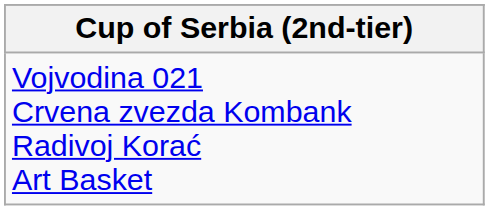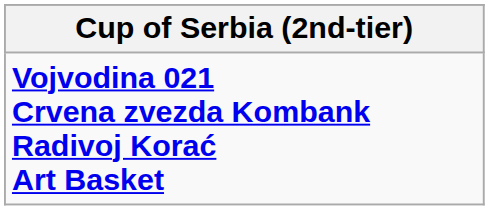(182, 128) normal -> (191, 128) bold
